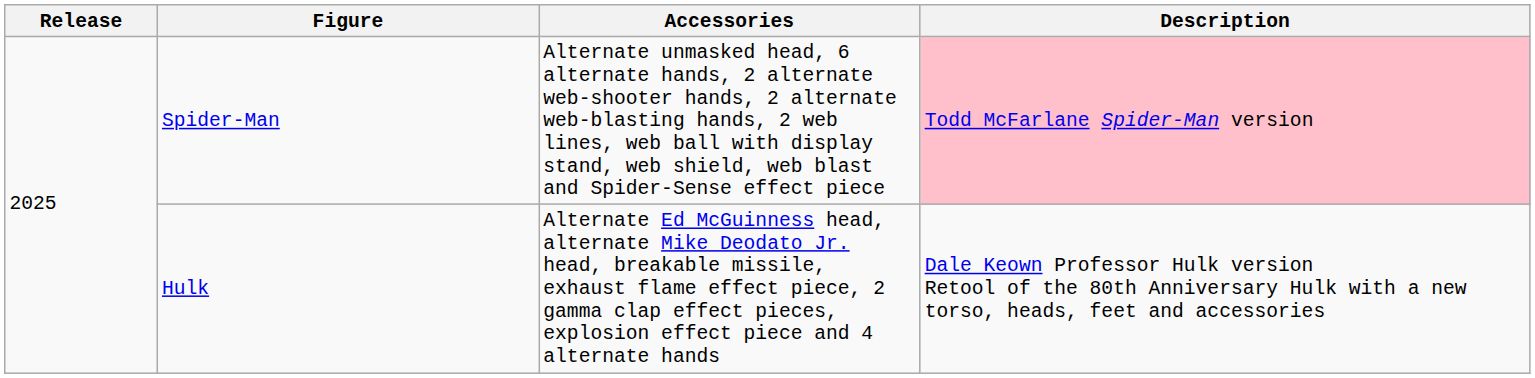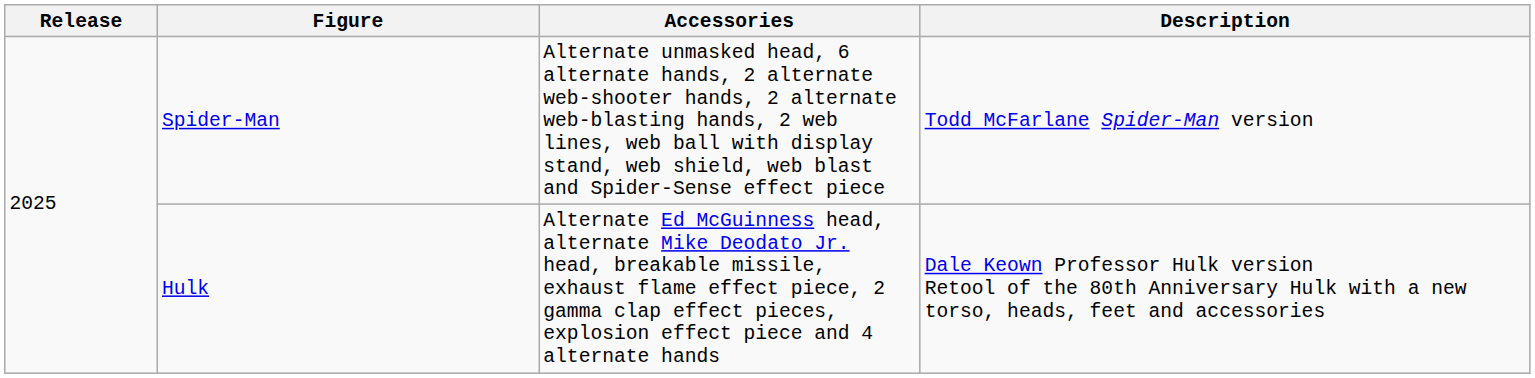(1119, 121) pink background -> (1119, 121) no background
